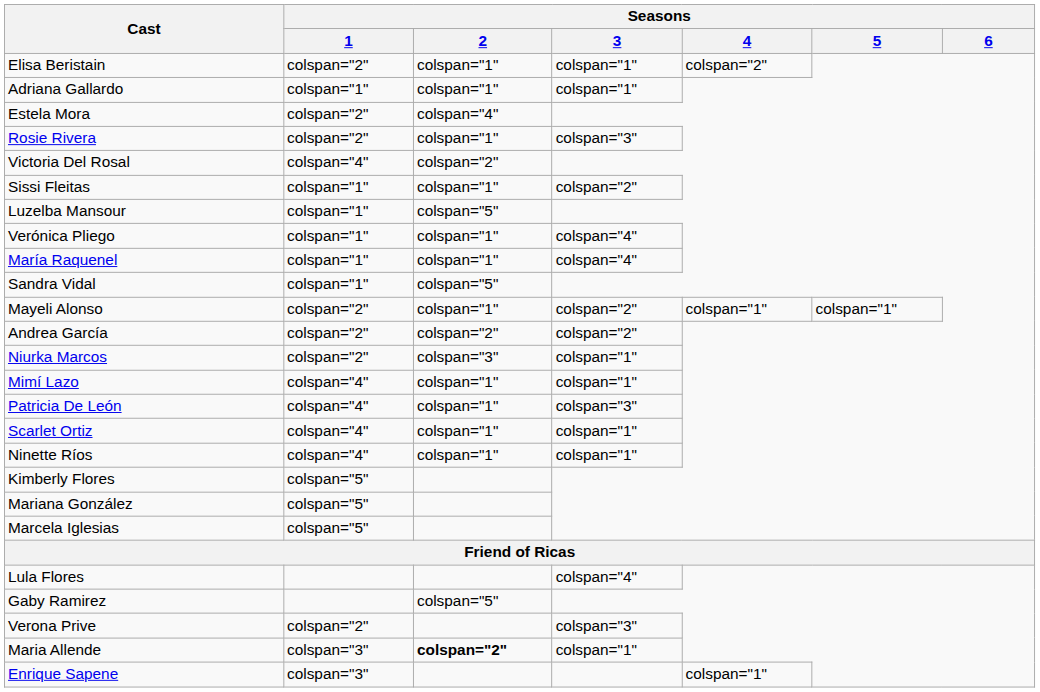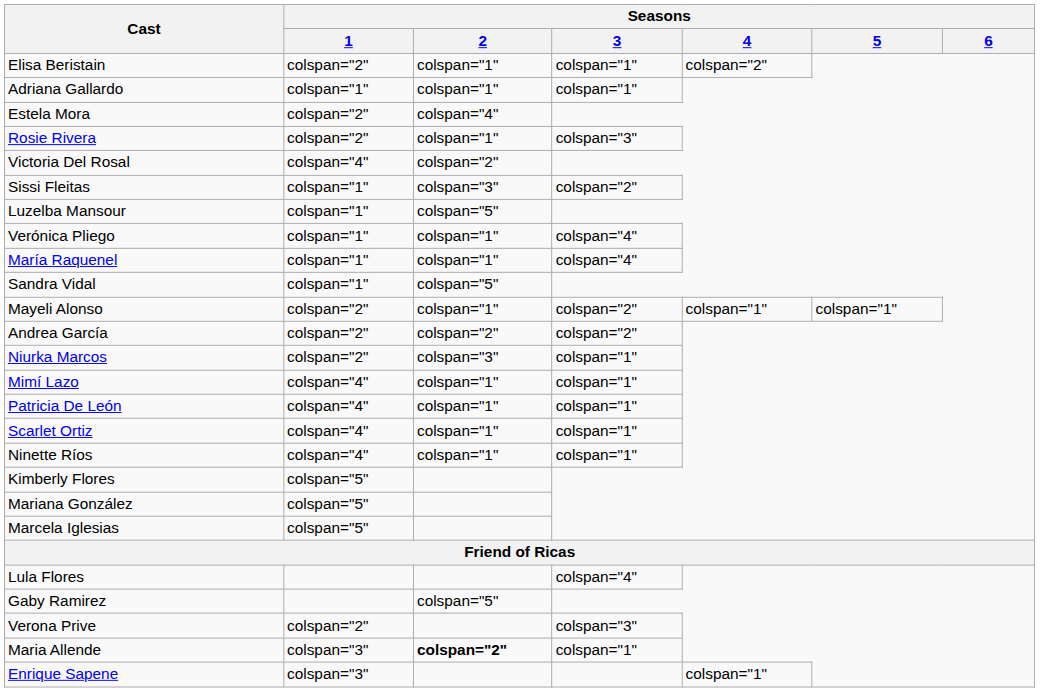(458, 187) colspan="1" -> (458, 187) colspan="3"
(596, 406) colspan="3" -> (596, 406) colspan="1"
